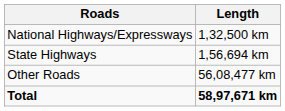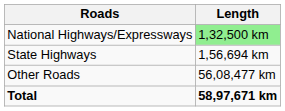(233, 34) no background -> (233, 34) lightgreen background
